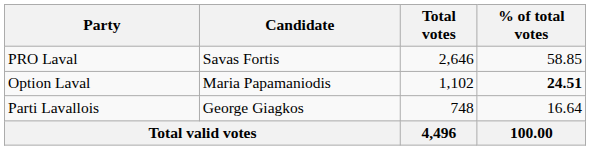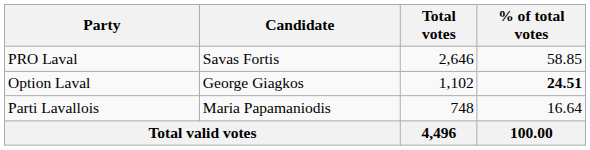(267, 83) Maria Papamaniodis -> (253, 83) George Giagkos
(253, 108) George Giagkos -> (267, 108) Maria Papamaniodis
